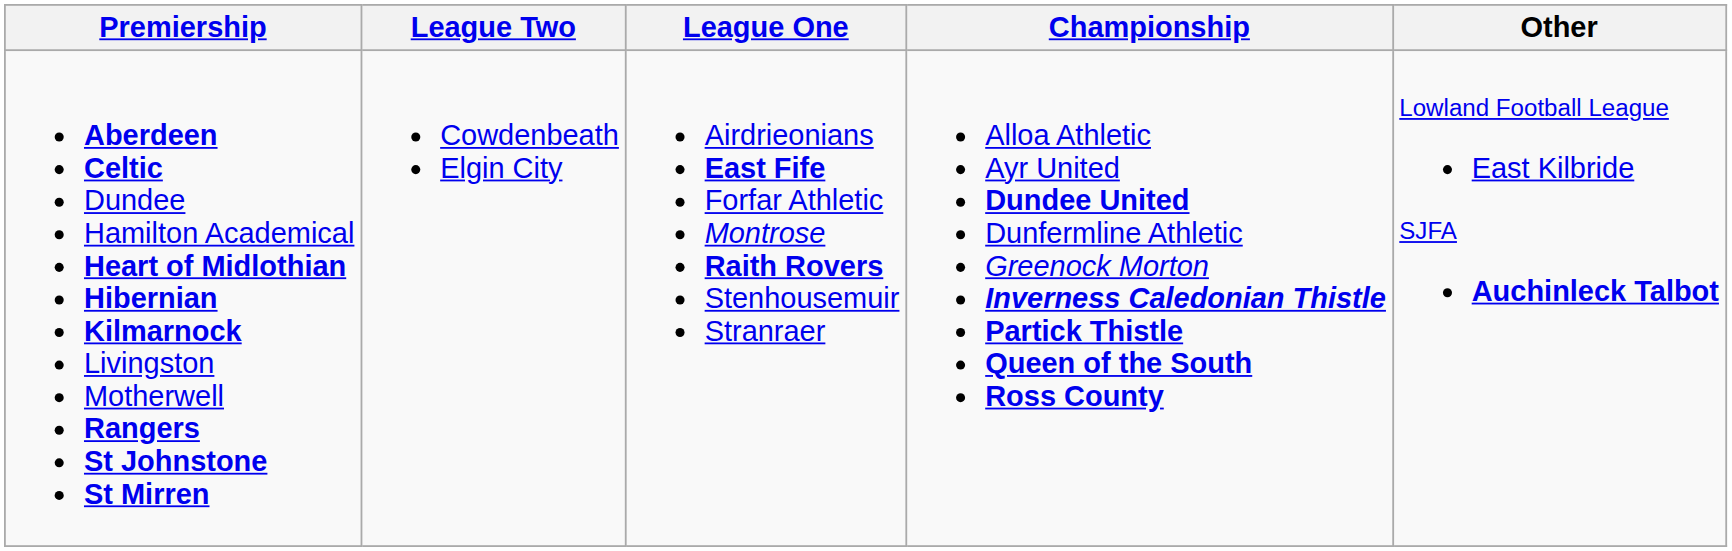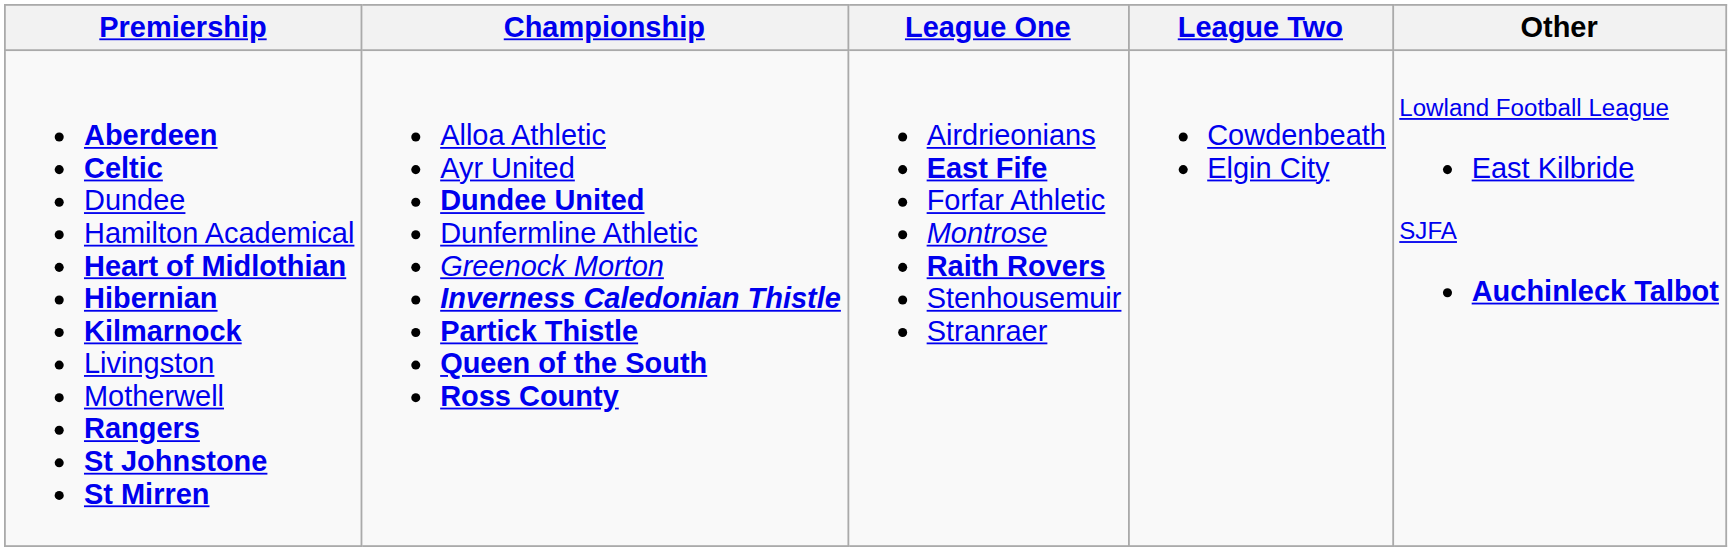columns swapped: (1149, 27) <-> (493, 27)
